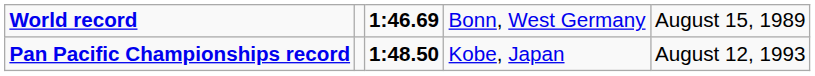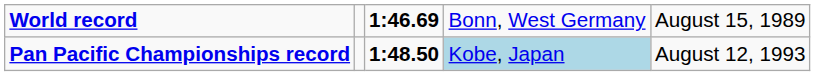(507, 53) no background -> (507, 53) lightblue background
